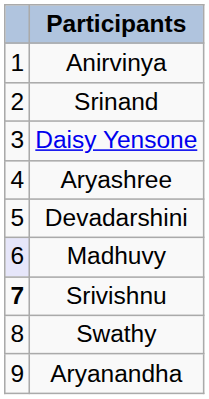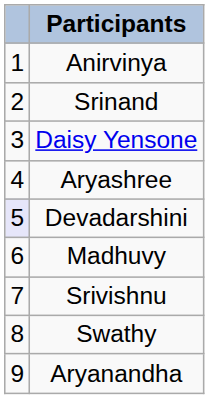(17, 218) no background -> (17, 218) lavender background
(17, 256) lavender background -> (17, 256) no background
(17, 295) bold -> (17, 295) normal
